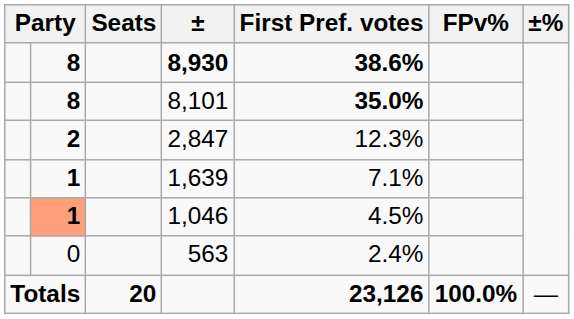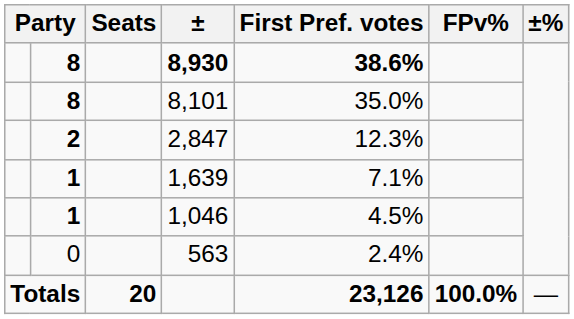(389, 100) bold -> (389, 100) normal
(73, 216) lightsalmon background -> (73, 216) no background
